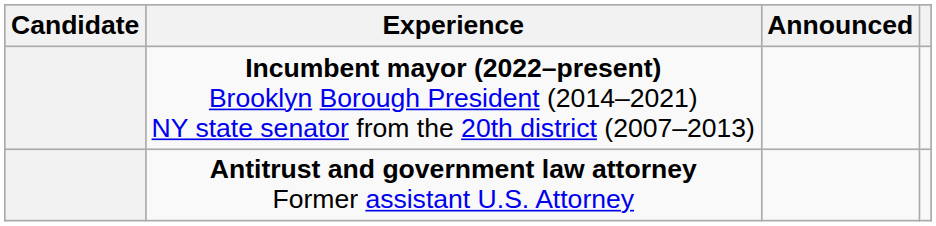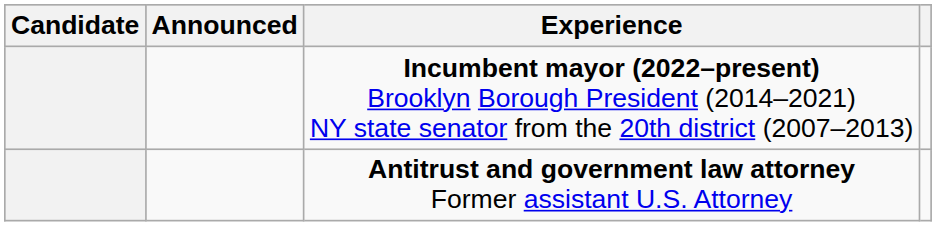columns swapped: (453, 25) <-> (840, 25)
